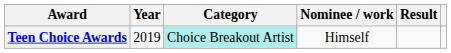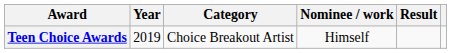(231, 37) paleturquoise background -> (231, 37) no background
